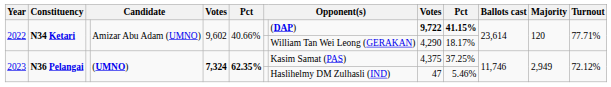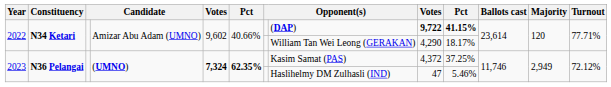(431, 58) 4,375 -> (431, 58) 4,372
